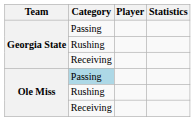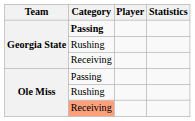(86, 28) normal -> (87, 28) bold
(86, 76) lightblue background -> (86, 76) no background
(91, 108) no background -> (91, 108) lightsalmon background
